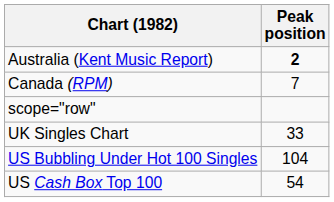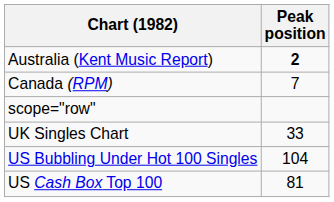(295, 183) 54 -> (295, 183) 81
